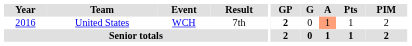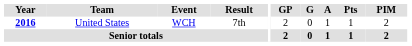(25, 23) normal -> (25, 23) bold
(286, 23) bold -> (286, 23) normal
(328, 23) lightsalmon background -> (328, 23) no background
